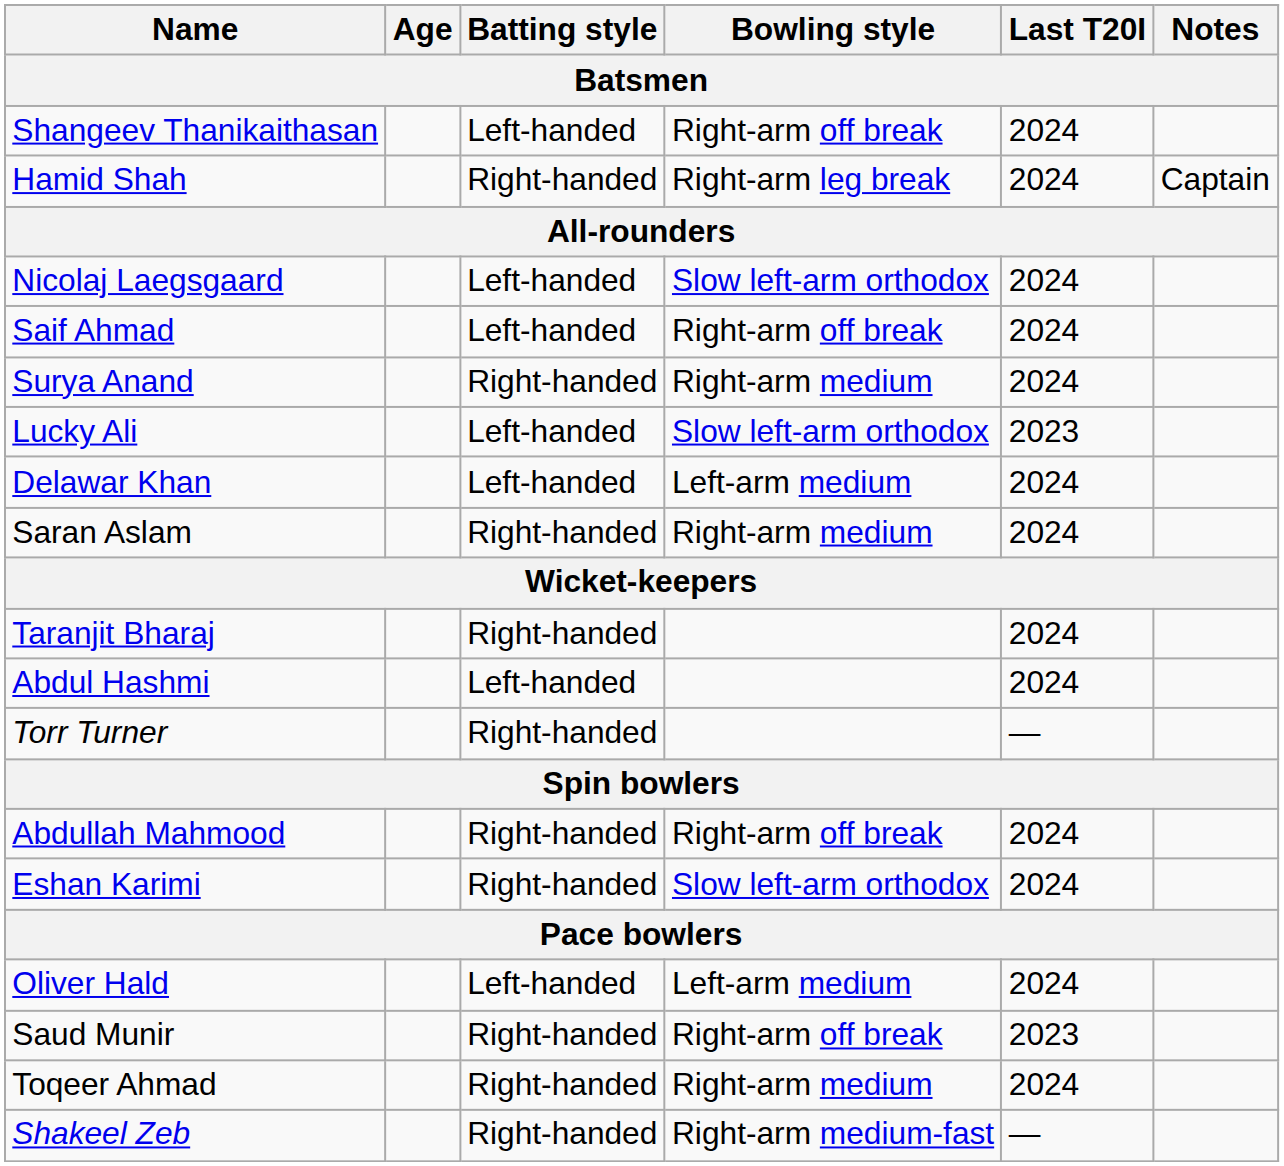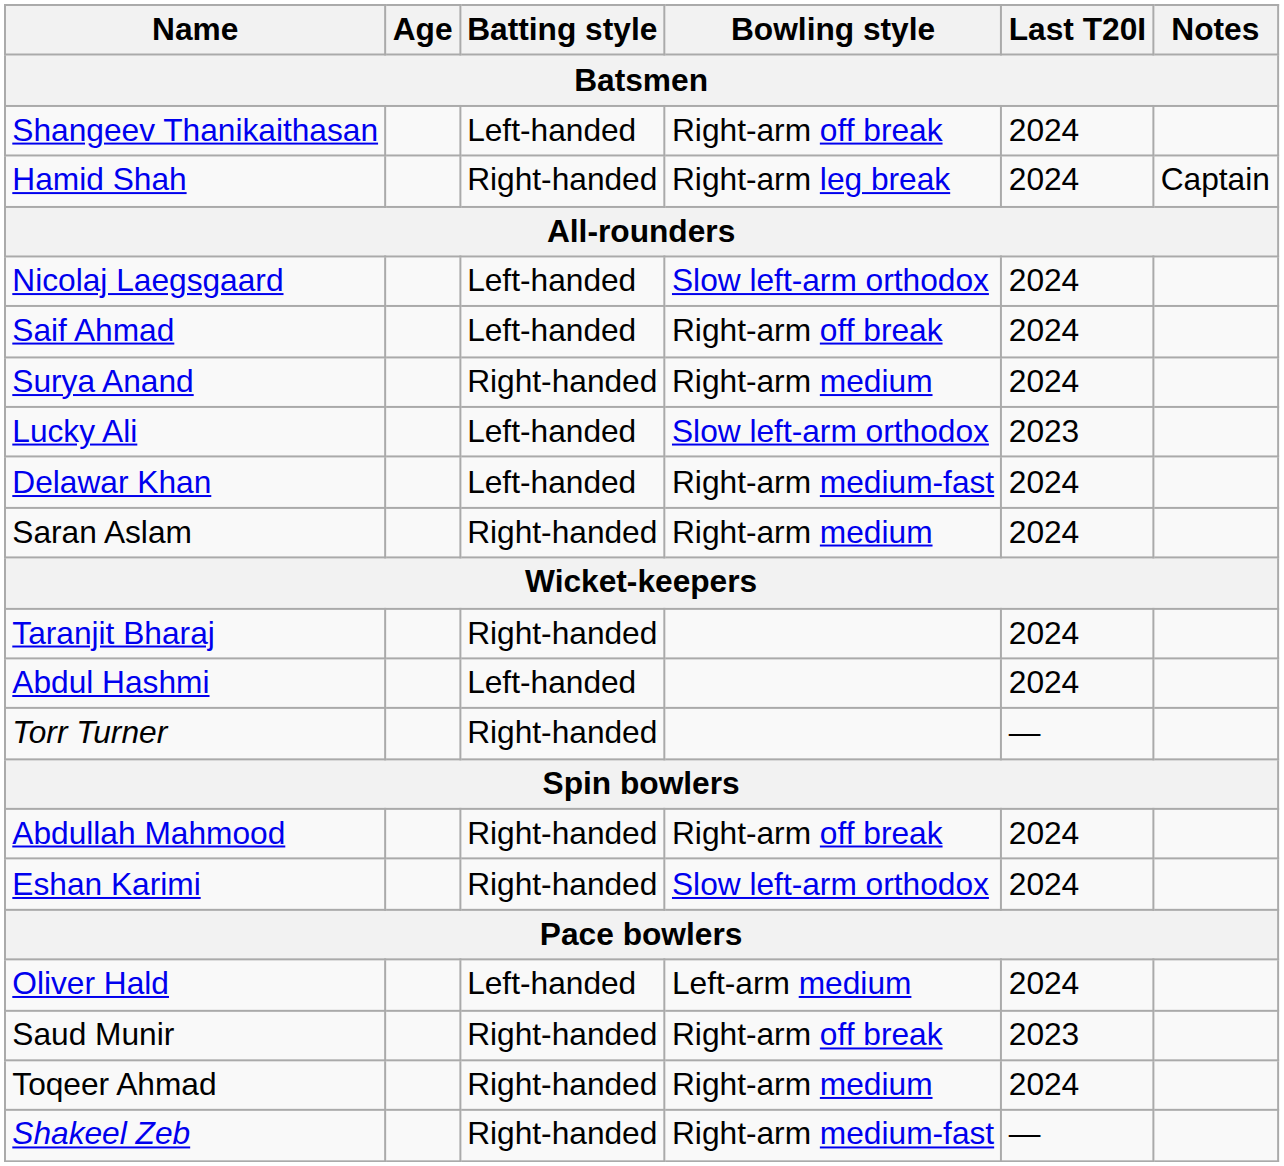(792, 481) Left-arm medium -> (833, 481) Right-arm medium-fast
